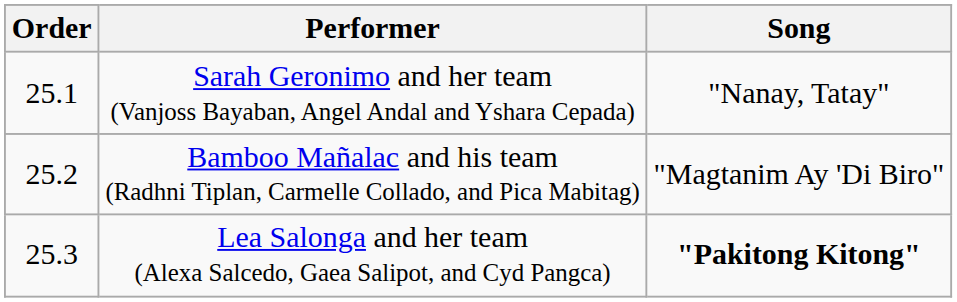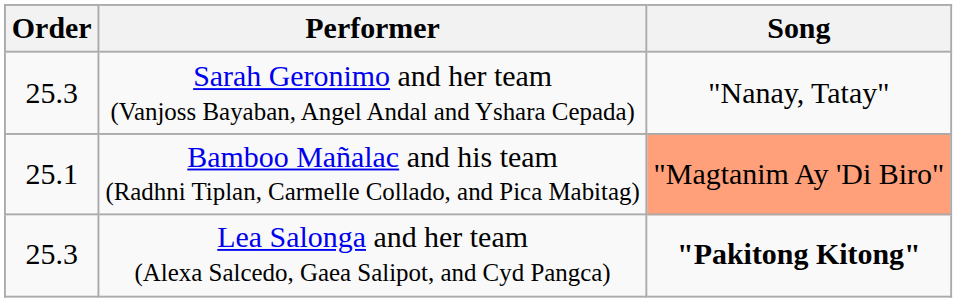(52, 92) 25.1 -> (52, 92) 25.3
(52, 173) 25.2 -> (52, 173) 25.1
(799, 173) no background -> (799, 173) lightsalmon background
